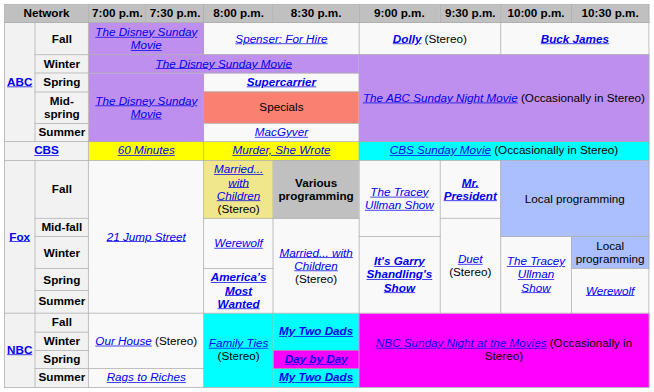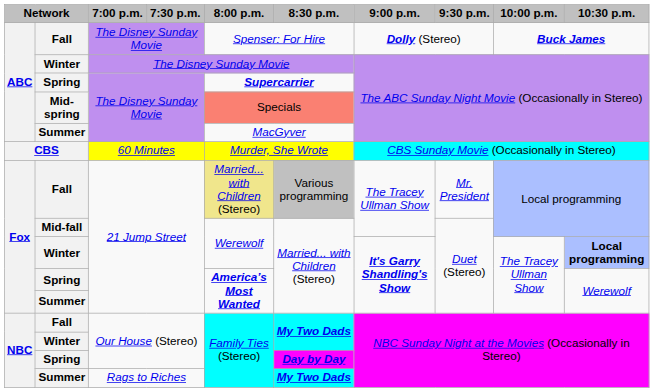(316, 189) bold -> (314, 189) normal
(470, 189) bold -> (464, 189) normal
(610, 252) normal -> (607, 252) bold
